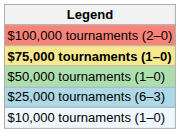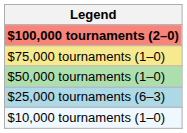(90, 35) normal -> (93, 35) bold
(90, 56) bold -> (86, 56) normal
